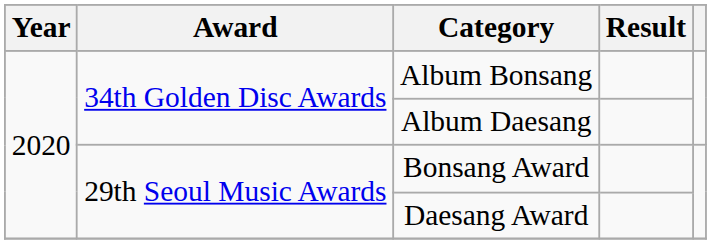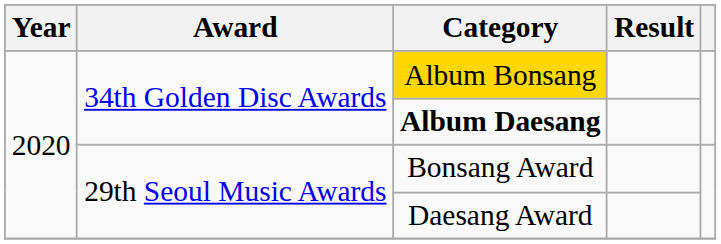(496, 74) no background -> (500, 74) gold background
(496, 121) normal -> (500, 121) bold
